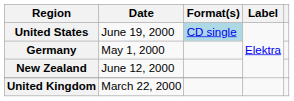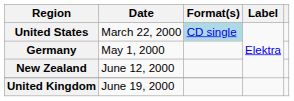(138, 31) June 19, 2000 -> (141, 31) March 22, 2000
(141, 86) March 22, 2000 -> (138, 86) June 19, 2000
